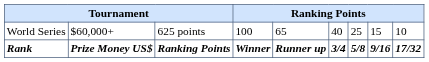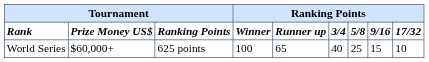rows swapped: (19, 48) <-> (36, 31)
